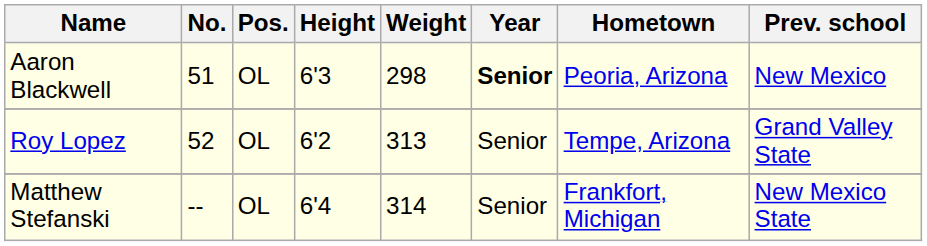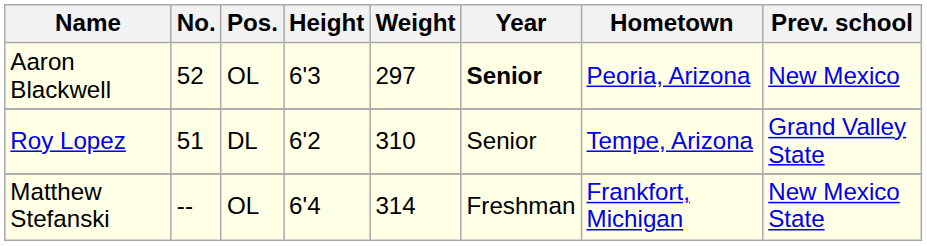(201, 75) 51 -> (190, 75) 52
(406, 75) 298 -> (396, 75) 297
(201, 141) 52 -> (190, 141) 51
(254, 141) OL -> (242, 141) DL
(406, 141) 313 -> (396, 141) 310
(512, 206) Senior -> (521, 206) Freshman
